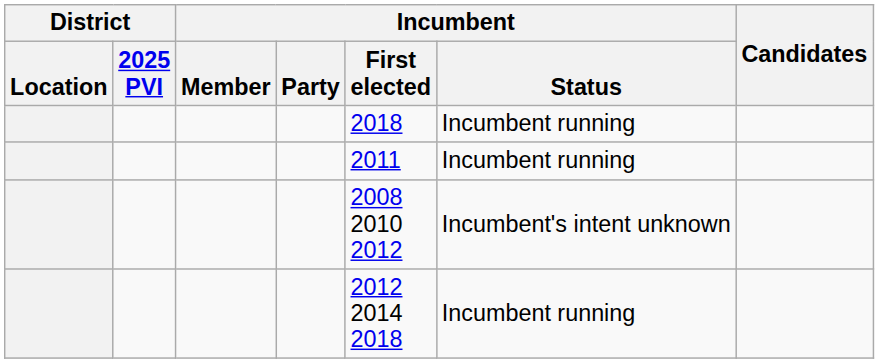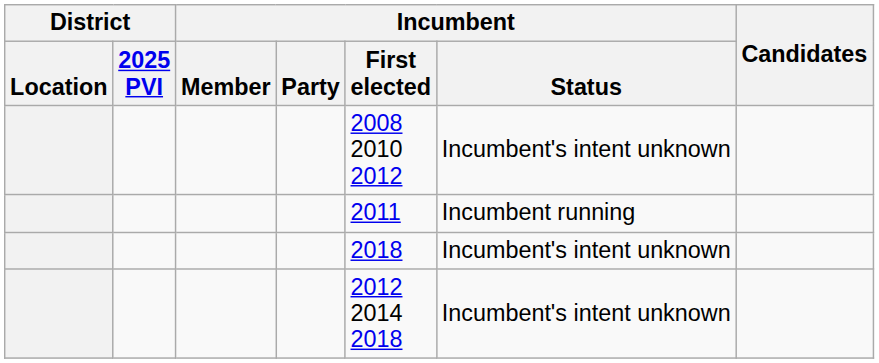(377, 123) 2018 -> (377, 149) 2008 2010 2012
(539, 123) Incumbent running -> (586, 149) Incumbent's intent unknown
(377, 223) 2008 2010 2012 -> (377, 250) 2018
(539, 313) Incumbent running -> (586, 313) Incumbent's intent unknown
